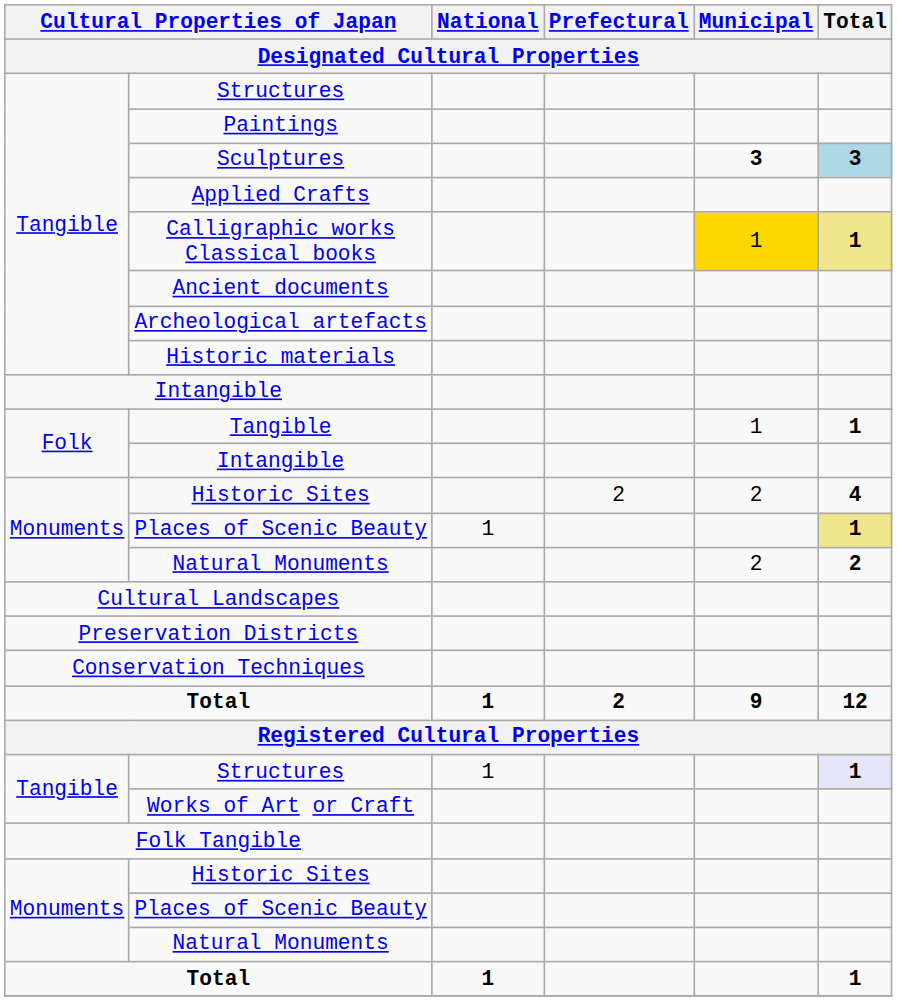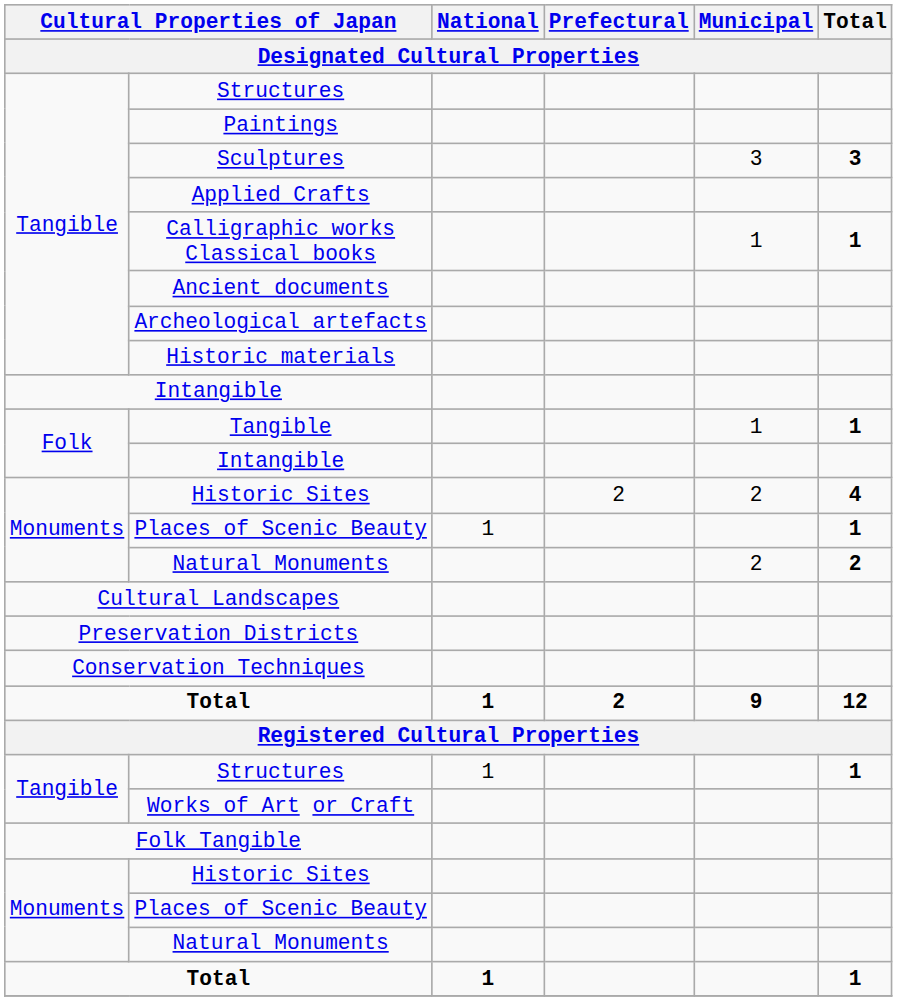(756, 160) bold -> (756, 160) normal
(855, 160) lightblue background -> (855, 160) no background
(756, 242) gold background -> (756, 242) no background
(855, 242) khaki background -> (855, 242) no background
(855, 530) khaki background -> (855, 530) no background
(855, 772) lavender background -> (855, 772) no background
